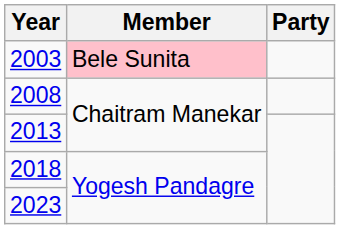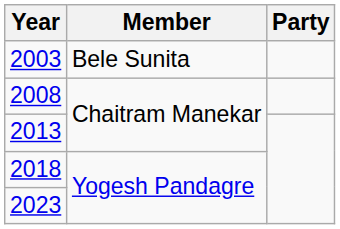(131, 59) pink background -> (131, 59) no background
